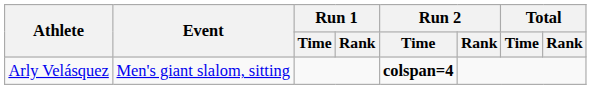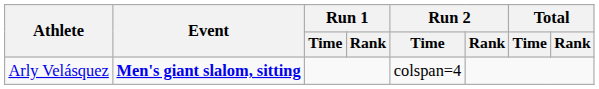(203, 71) normal -> (209, 71) bold
(418, 71) bold -> (428, 71) normal
